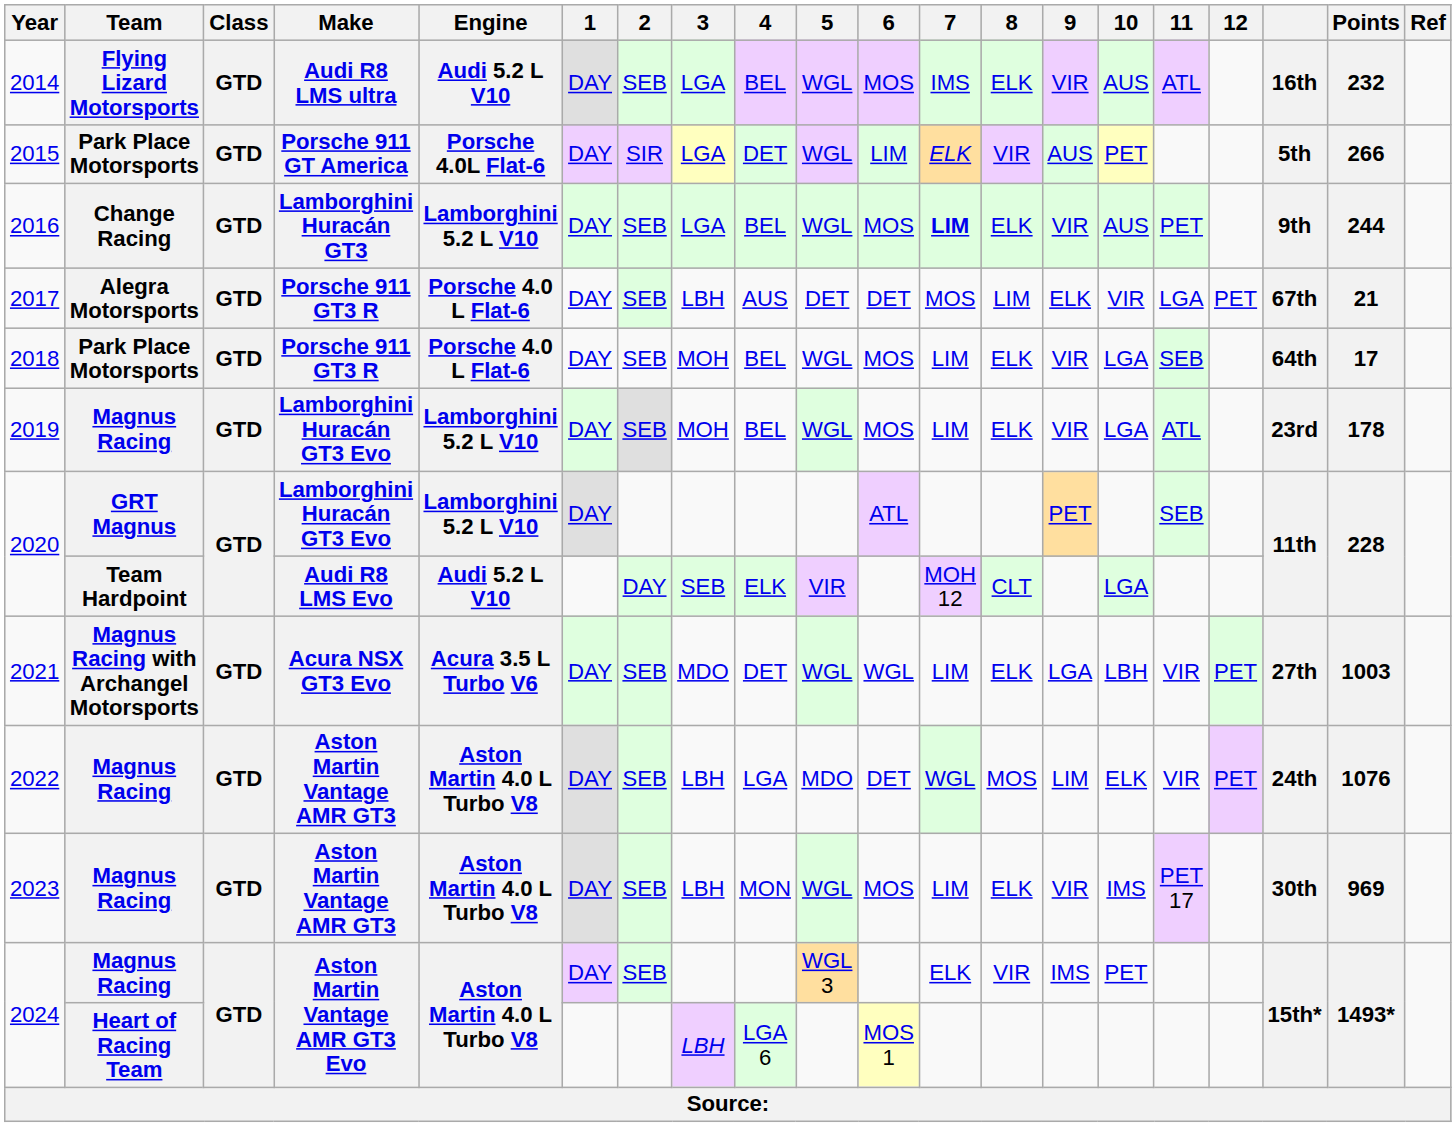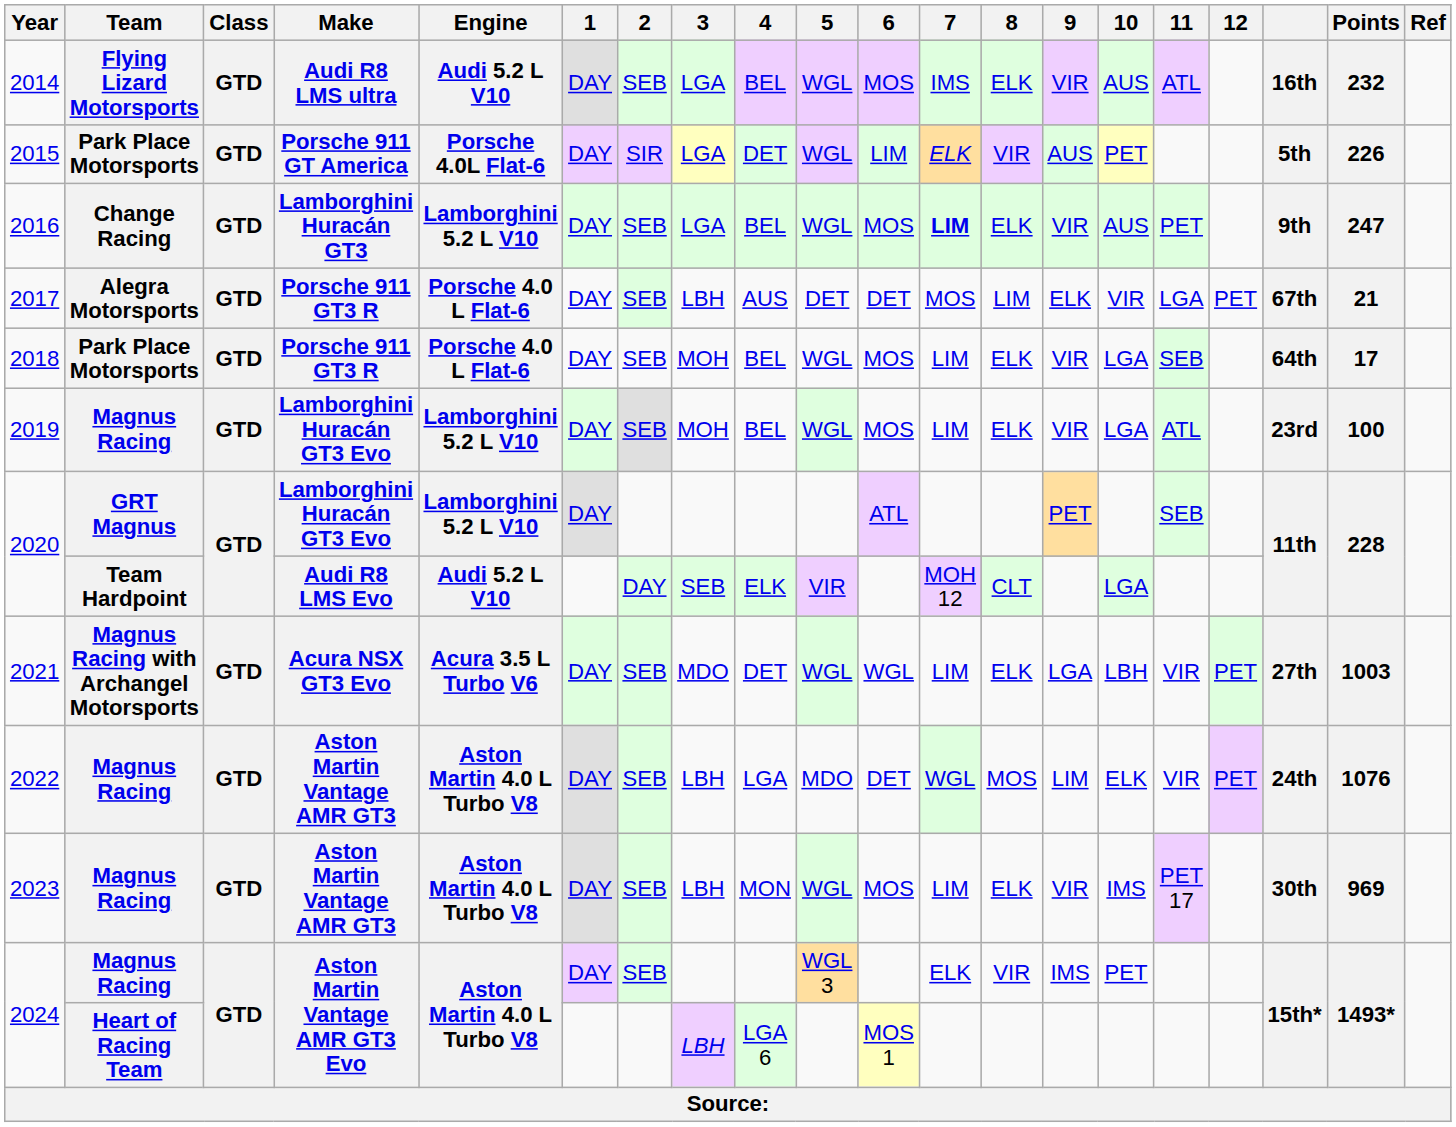(1366, 154) 266 -> (1366, 154) 226
(1366, 226) 244 -> (1366, 226) 247
(1366, 430) 178 -> (1366, 430) 100
